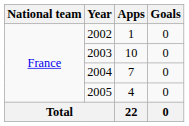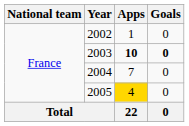(131, 53) normal -> (131, 53) bold
(166, 53) normal -> (166, 53) bold
(131, 92) no background -> (131, 92) gold background
